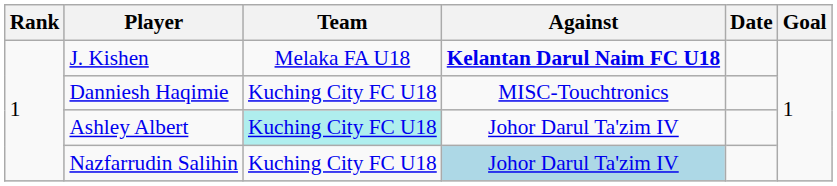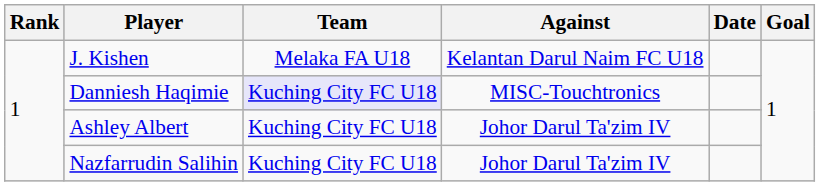(583, 57) bold -> (575, 57) normal
(342, 92) no background -> (342, 92) lavender background
(342, 127) paleturquoise background -> (342, 127) no background
(583, 163) lightblue background -> (575, 163) no background
